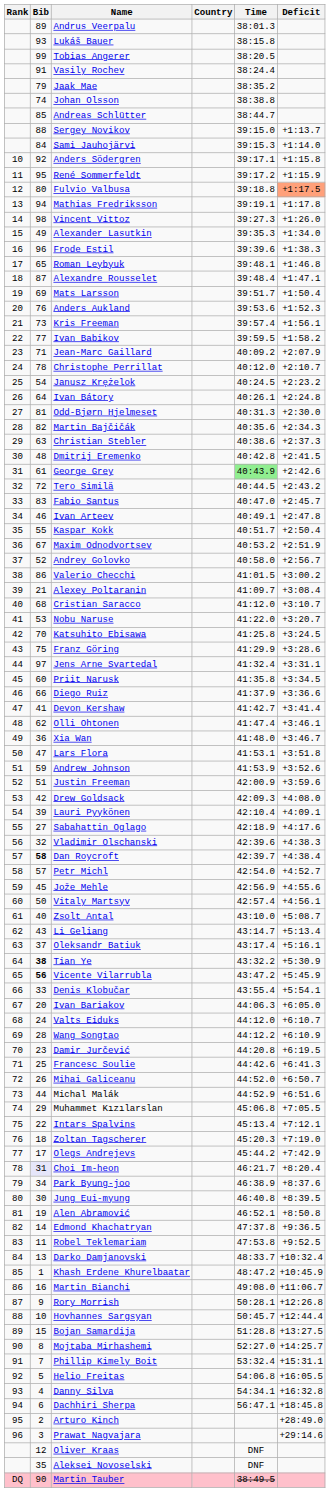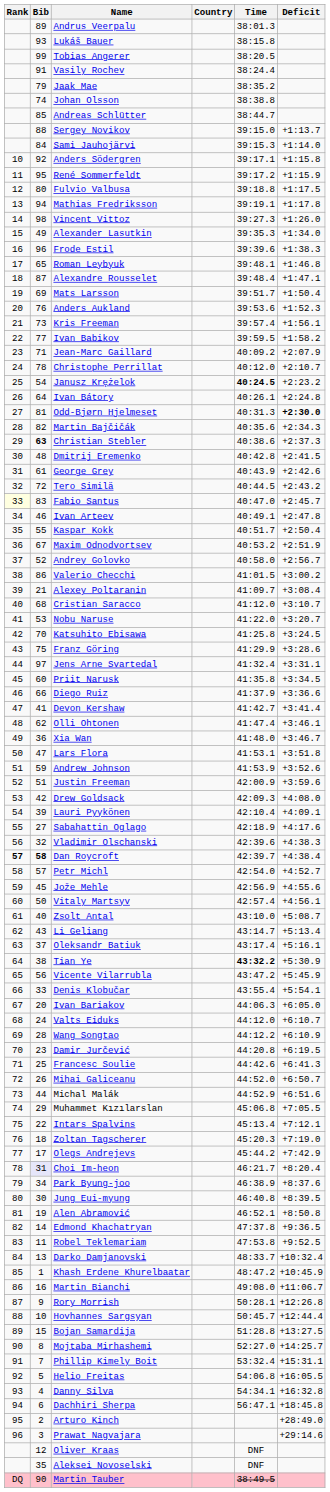(301, 190) lightsalmon background -> (301, 190) no background
(256, 383) normal -> (256, 383) bold
(301, 412) normal -> (301, 412) bold
(41, 442) normal -> (41, 442) bold
(256, 472) lightgreen background -> (256, 472) no background
(17, 501) no background -> (17, 501) lightyellow background
(17, 857) normal -> (17, 857) bold
(41, 961) bold -> (41, 961) normal
(256, 961) normal -> (256, 961) bold
(41, 976) bold -> (41, 976) normal
